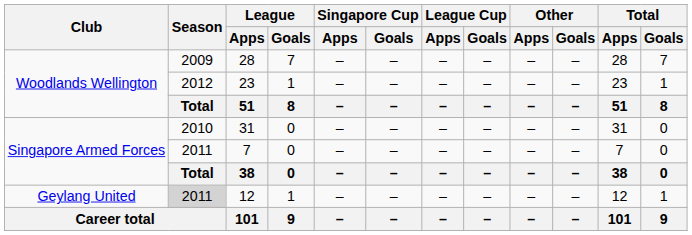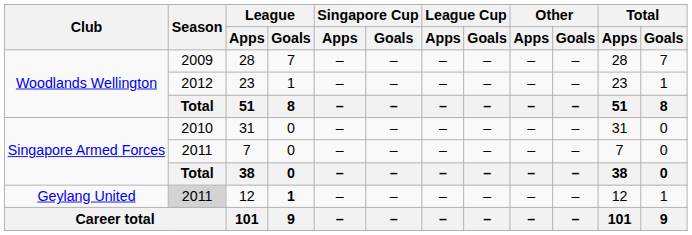(291, 196) normal -> (291, 196) bold
